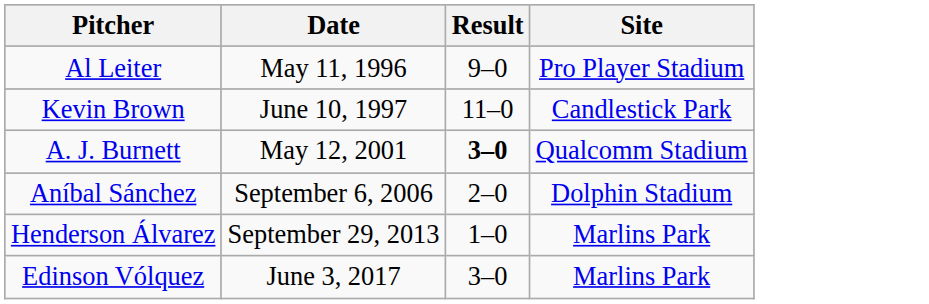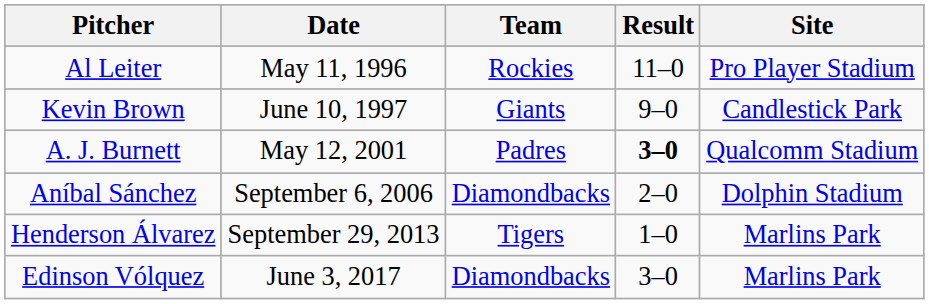+ column: (531, 25)
(488, 67) 9–0 -> (658, 67) 11–0
(488, 109) 11–0 -> (658, 109) 9–0
